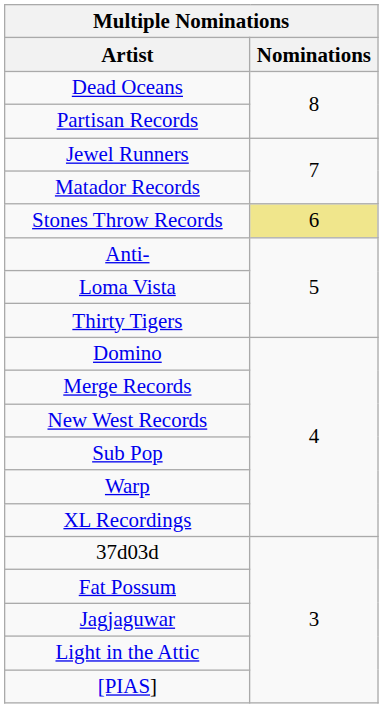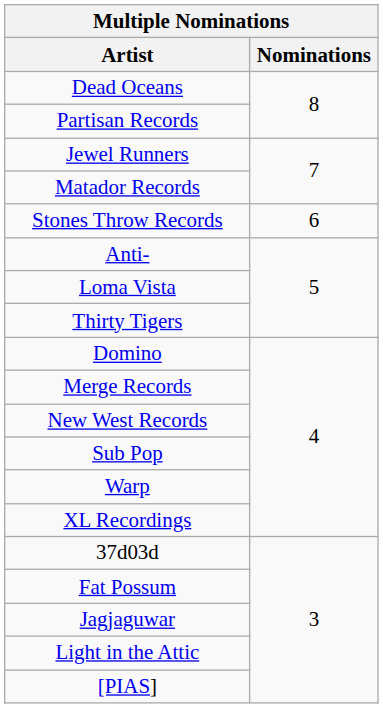(314, 220) khaki background -> (314, 220) no background
